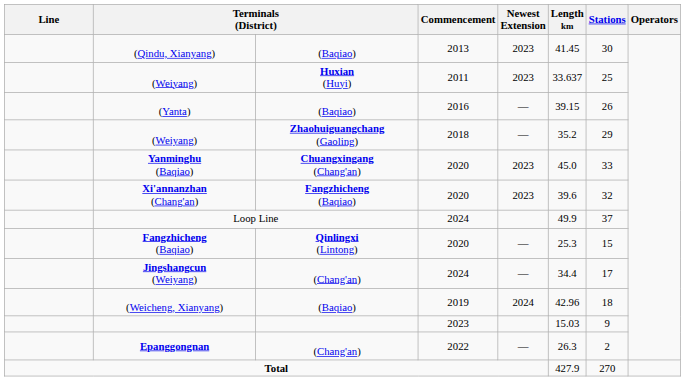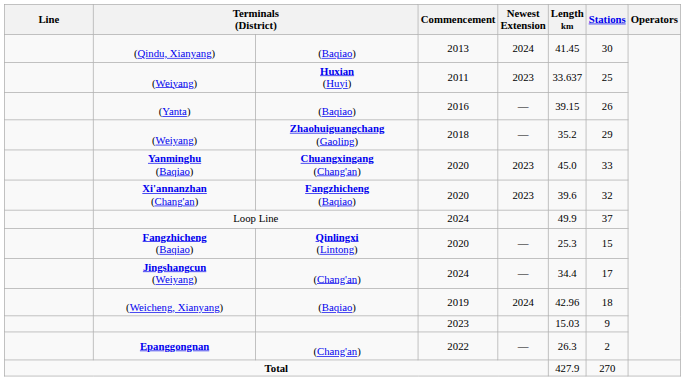(523, 48) 2023 -> (523, 48) 2024
